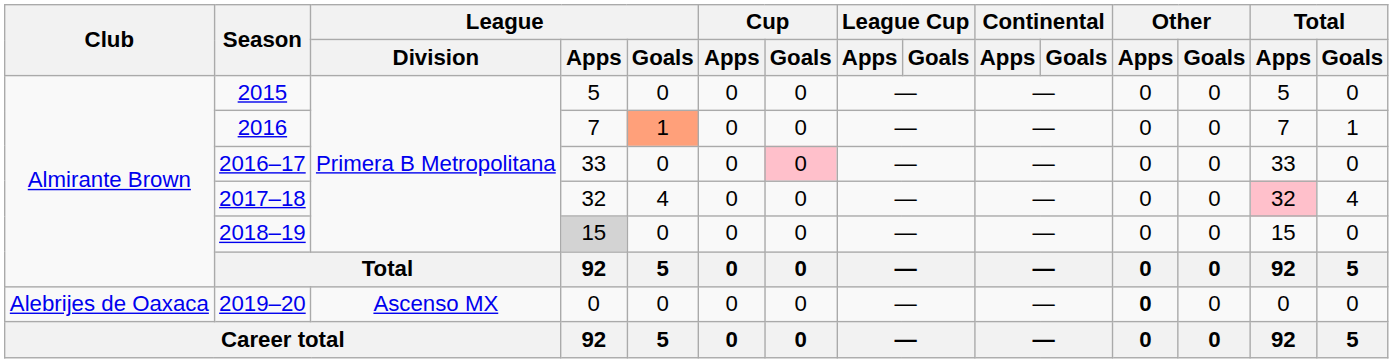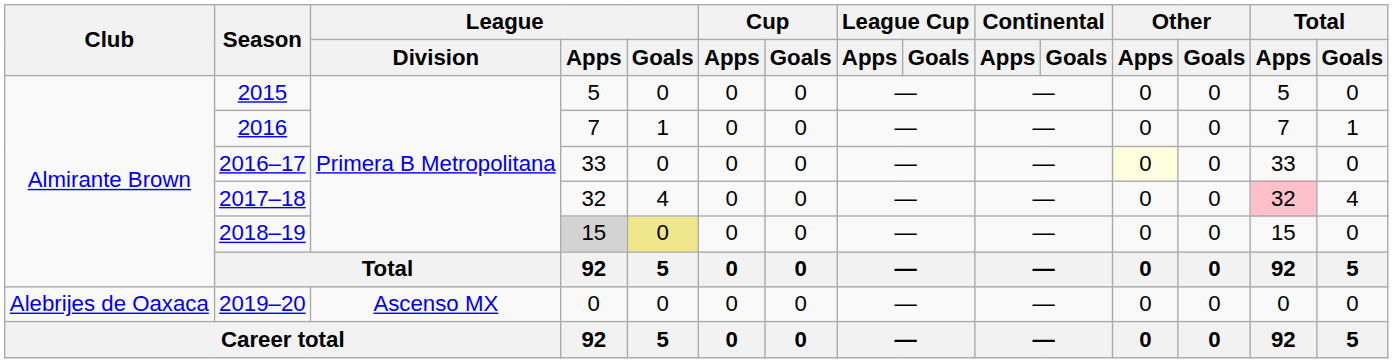(663, 127) lightsalmon background -> (663, 127) no background
(801, 163) pink background -> (801, 163) no background
(1145, 163) no background -> (1145, 163) lightyellow background
(663, 233) no background -> (663, 233) khaki background
(1145, 304) bold -> (1145, 304) normal
